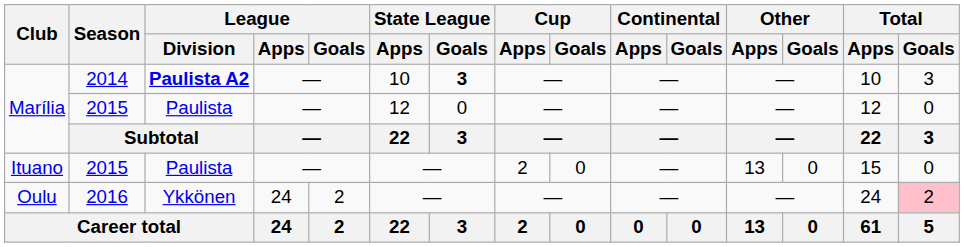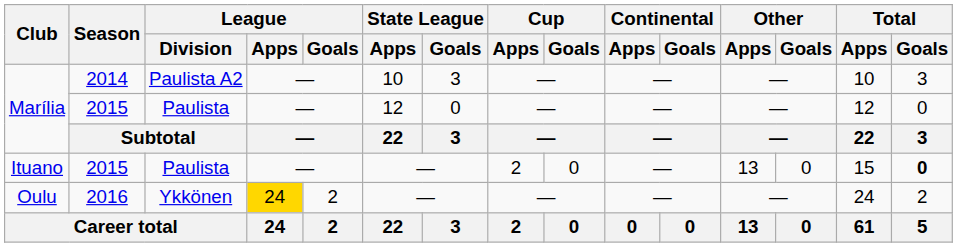(199, 78) bold -> (196, 78) normal
(462, 78) bold -> (455, 78) normal
(929, 167) normal -> (922, 167) bold
(281, 197) no background -> (275, 197) gold background
(929, 197) pink background -> (922, 197) no background
